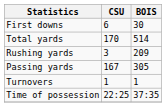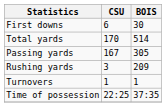rows swapped: (40, 53) <-> (40, 67)
